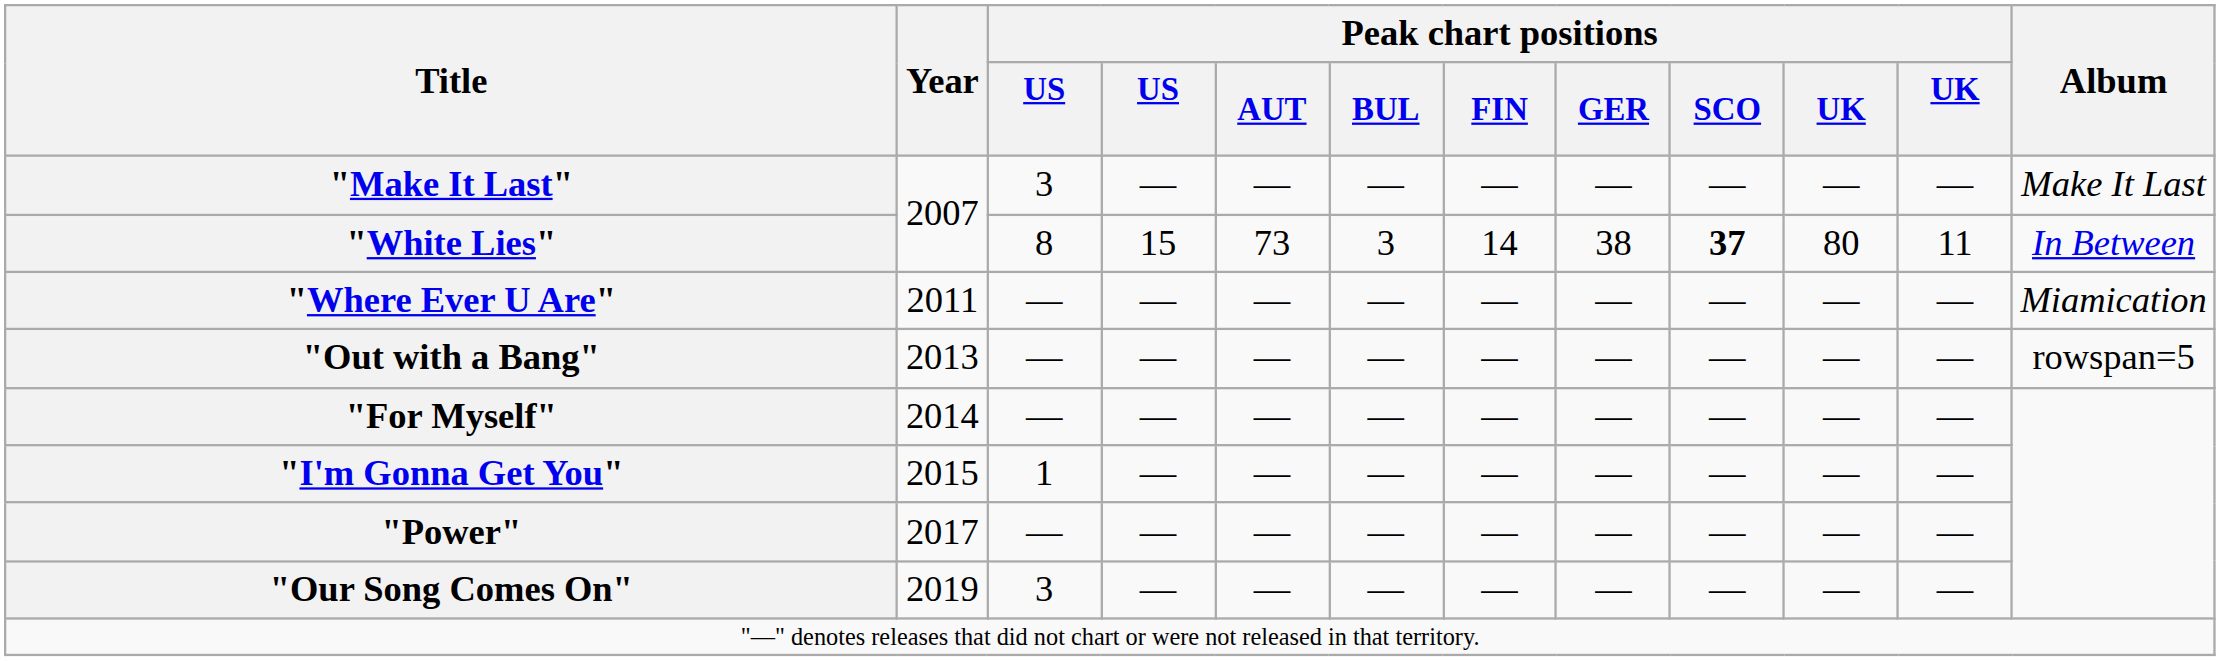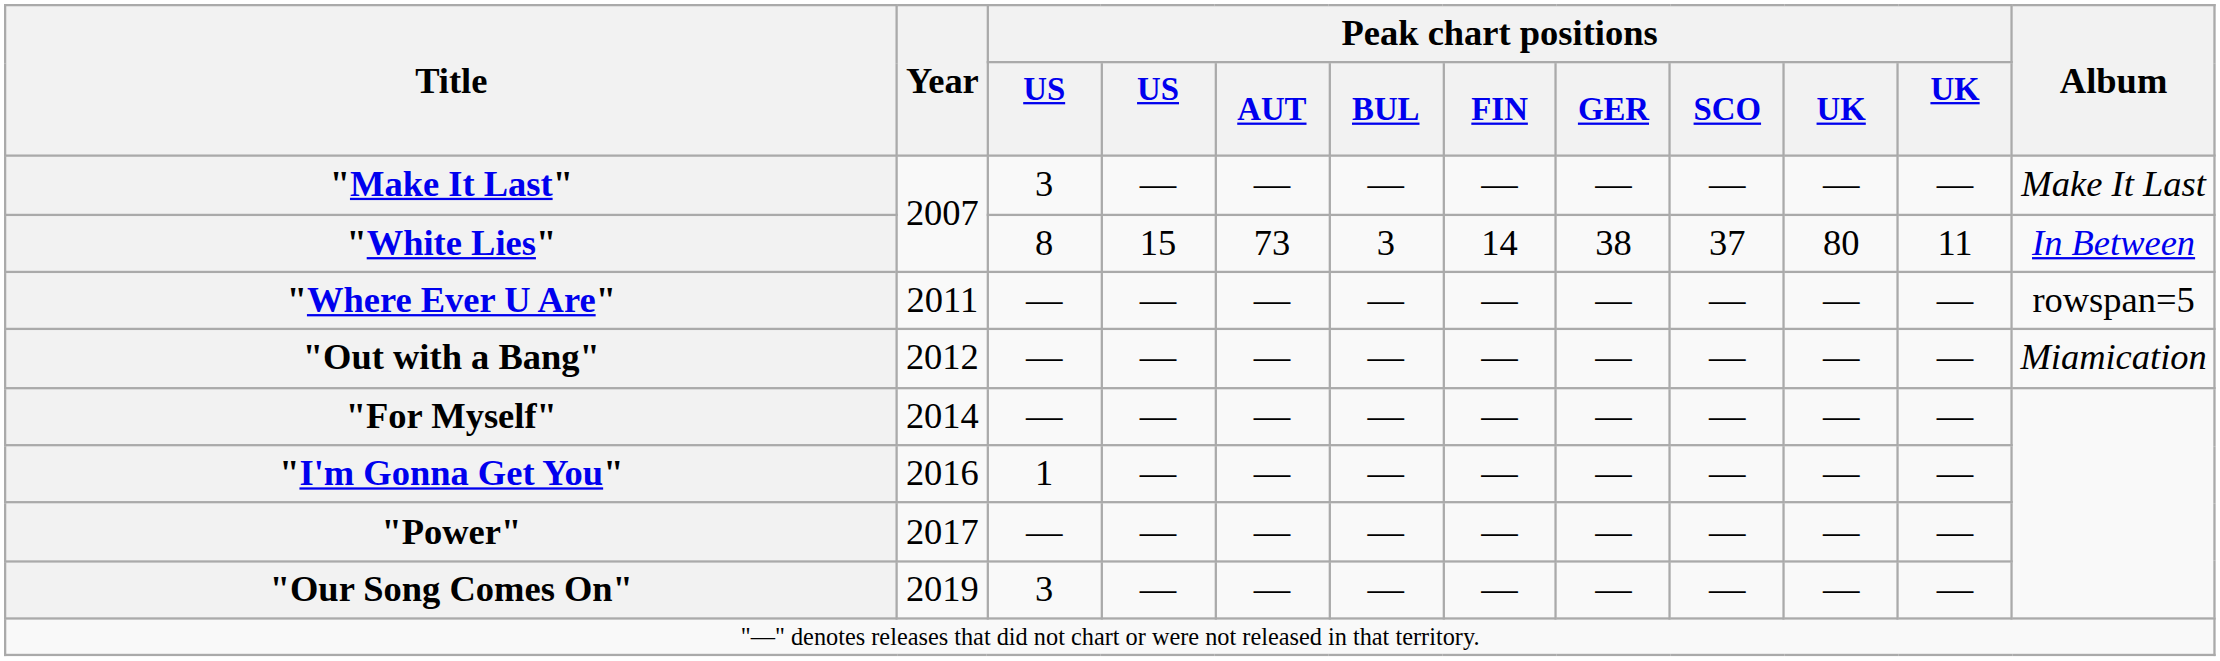(1727, 242) bold -> (1727, 242) normal
(2114, 299) Miamication -> (2114, 299) rowspan=5
(942, 357) 2013 -> (942, 357) 2012
(2114, 357) rowspan=5 -> (2114, 357) Miamication
(942, 473) 2015 -> (942, 473) 2016
